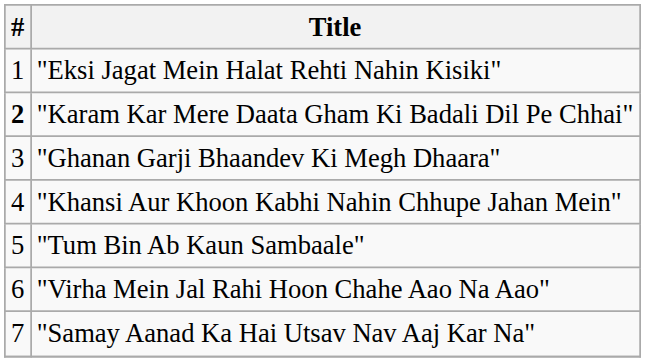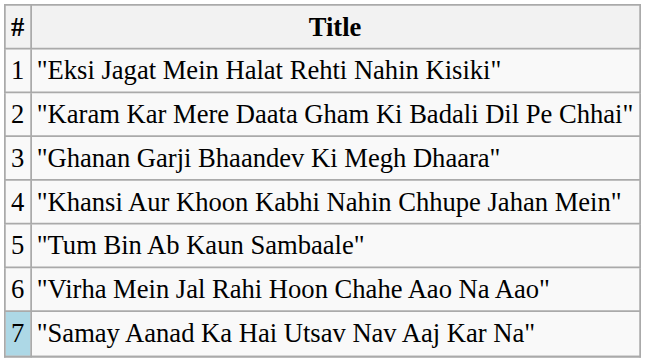(18, 114) bold -> (18, 114) normal
(18, 333) no background -> (18, 333) lightblue background
